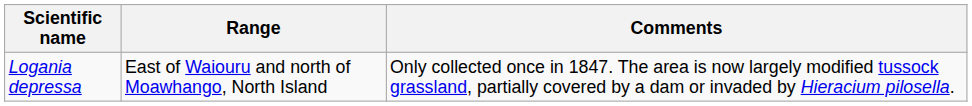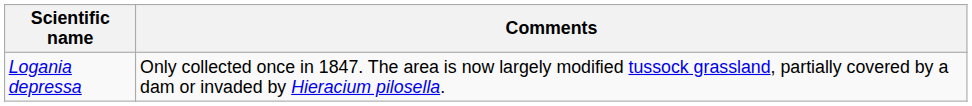- column: (253, 28)
